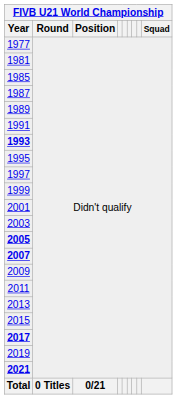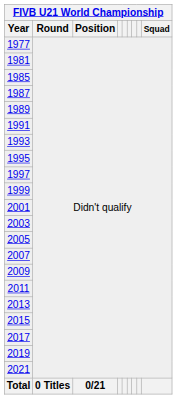(19, 142) bold -> (19, 142) normal
(19, 239) bold -> (19, 239) normal
(19, 256) bold -> (19, 256) normal
(19, 337) bold -> (19, 337) normal
(19, 369) bold -> (19, 369) normal
